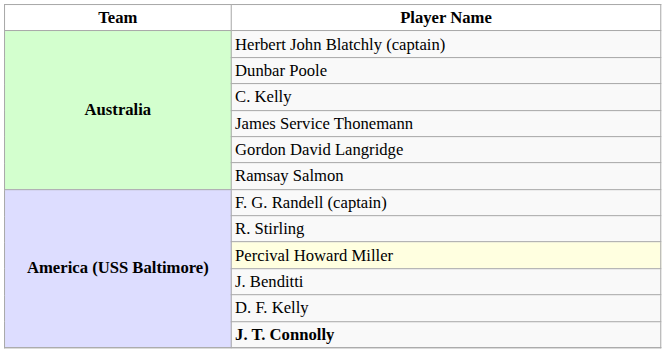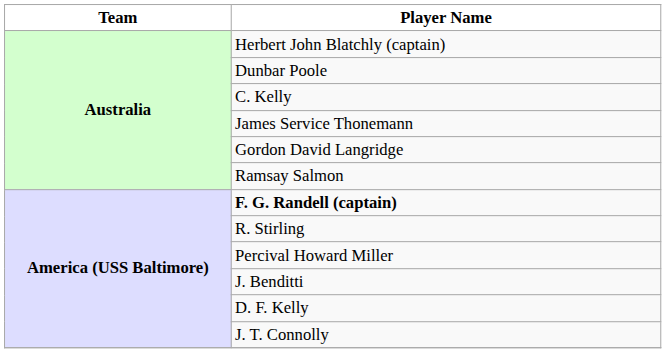(311, 202) normal -> (316, 202) bold
(314, 255) lightyellow background -> (314, 255) no background
(285, 334) bold -> (282, 334) normal
